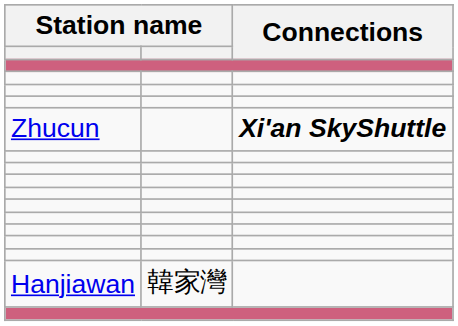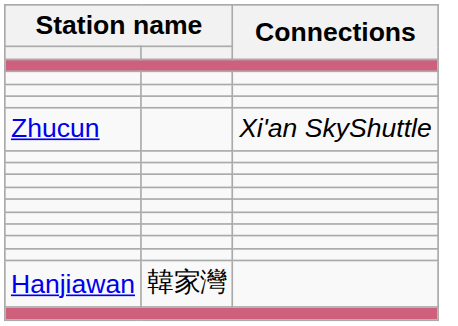(343, 128) bold -> (335, 128) normal
